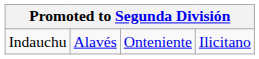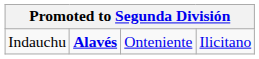(95, 41) normal -> (95, 41) bold
